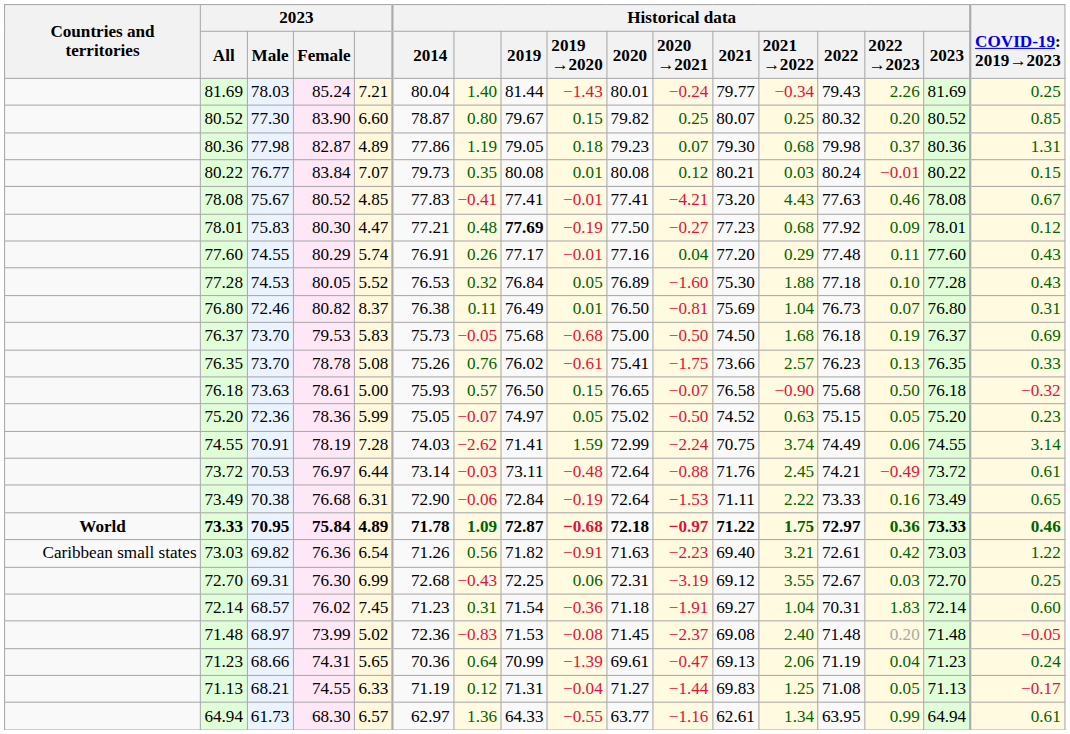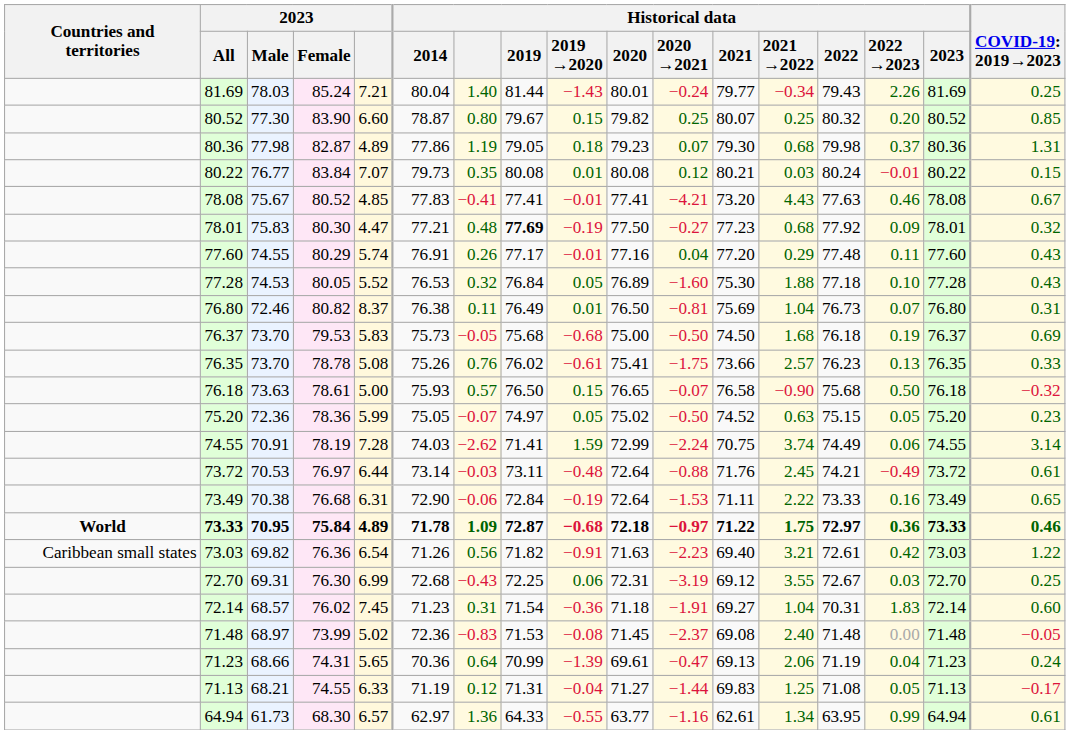(1046, 227) 0.12 -> (1046, 227) 0.32
(905, 634) 0.20 -> (905, 634) 0.00
